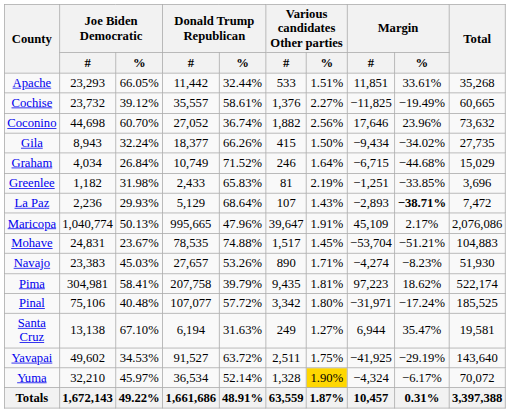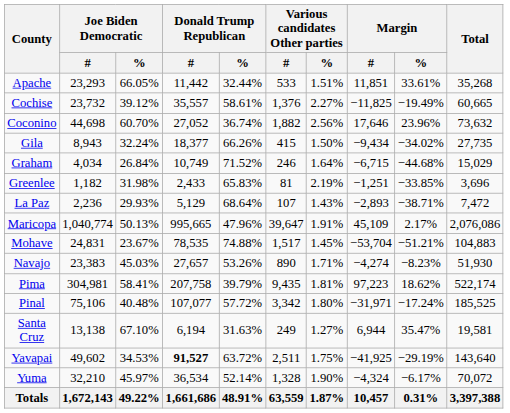(422, 203) bold -> (421, 203) normal
(191, 357) normal -> (191, 357) bold
(327, 377) gold background -> (327, 377) no background
